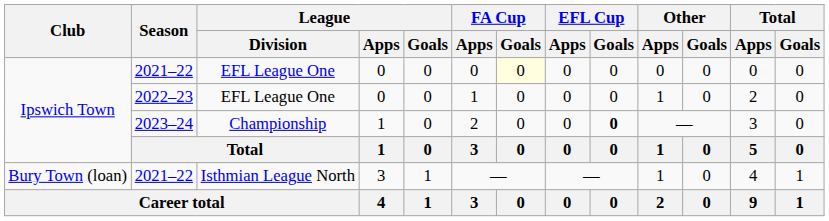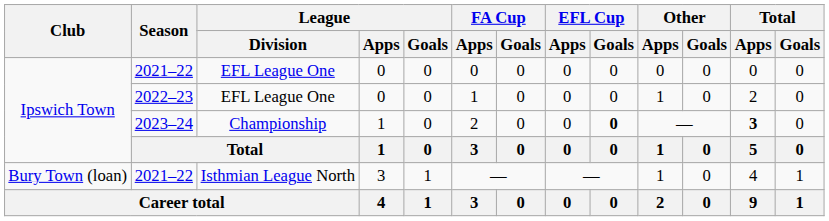(521, 70) lightyellow background -> (521, 70) no background
(753, 123) normal -> (753, 123) bold
